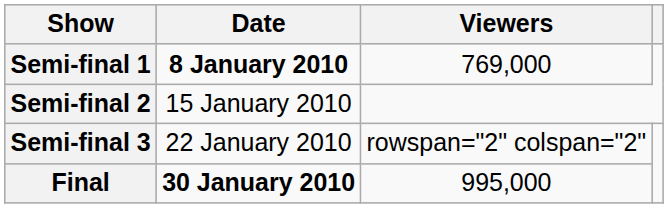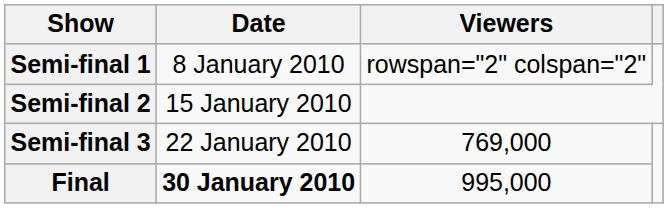(259, 63) bold -> (259, 63) normal
(506, 63) 769,000 -> (506, 63) rowspan="2" colspan="2"
(506, 143) rowspan="2" colspan="2" -> (506, 143) 769,000
